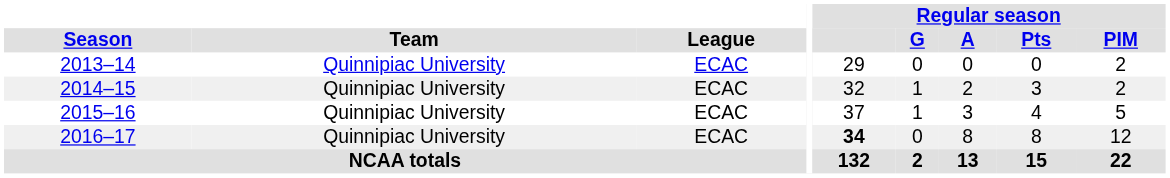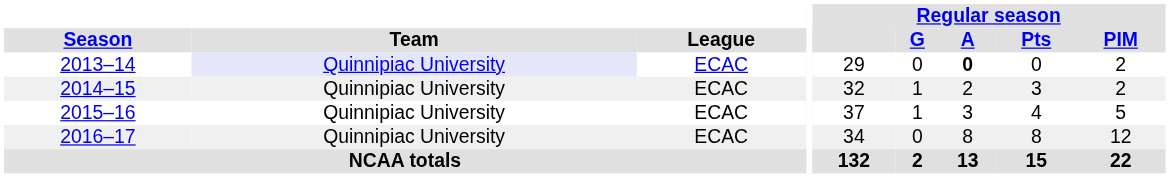(414, 64) no background -> (414, 64) lavender background
(968, 64) normal -> (968, 64) bold
(854, 136) bold -> (854, 136) normal
